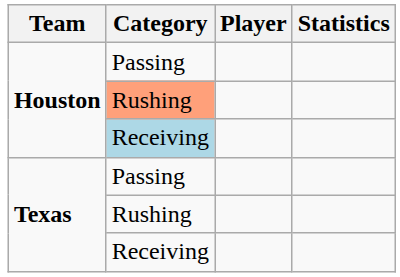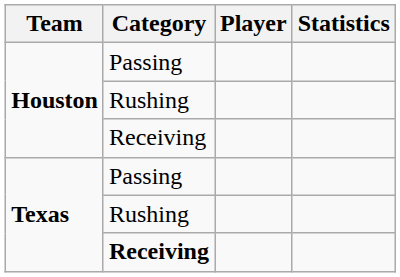(152, 99) lightsalmon background -> (149, 99) no background
(160, 137) lightblue background -> (158, 137) no background
(160, 251) normal -> (159, 251) bold
